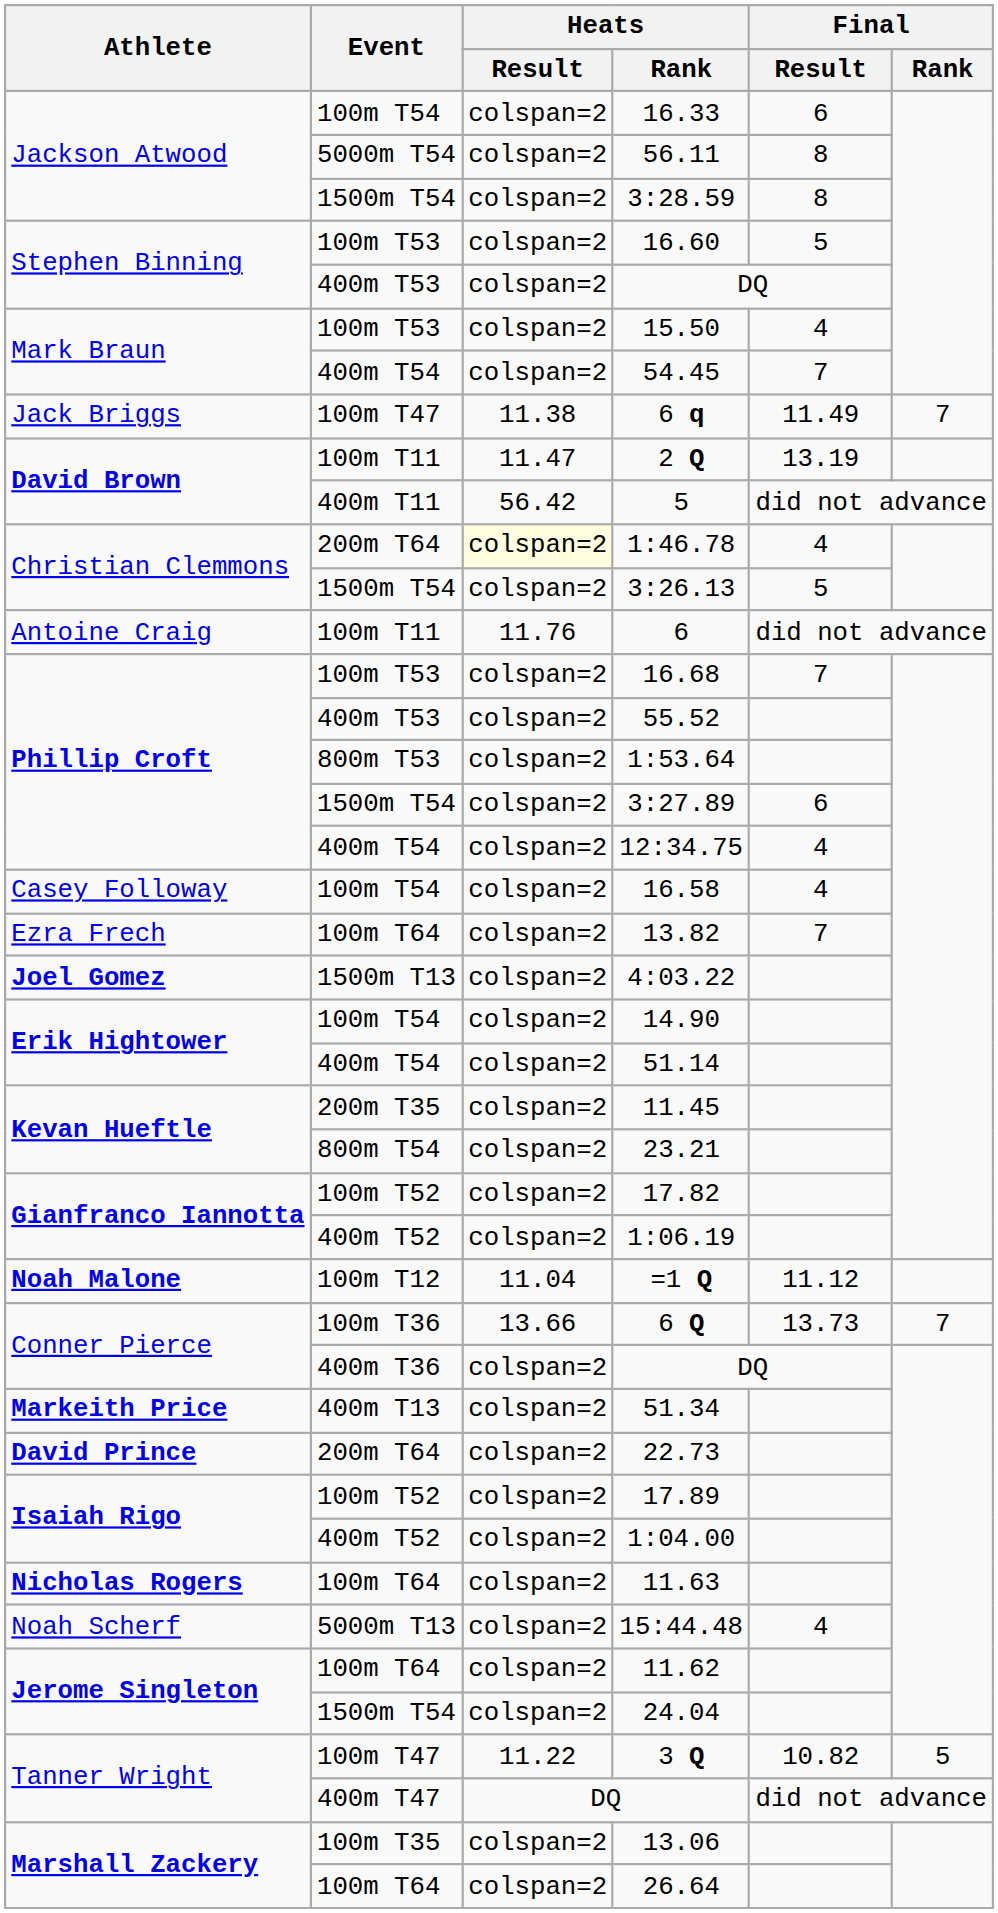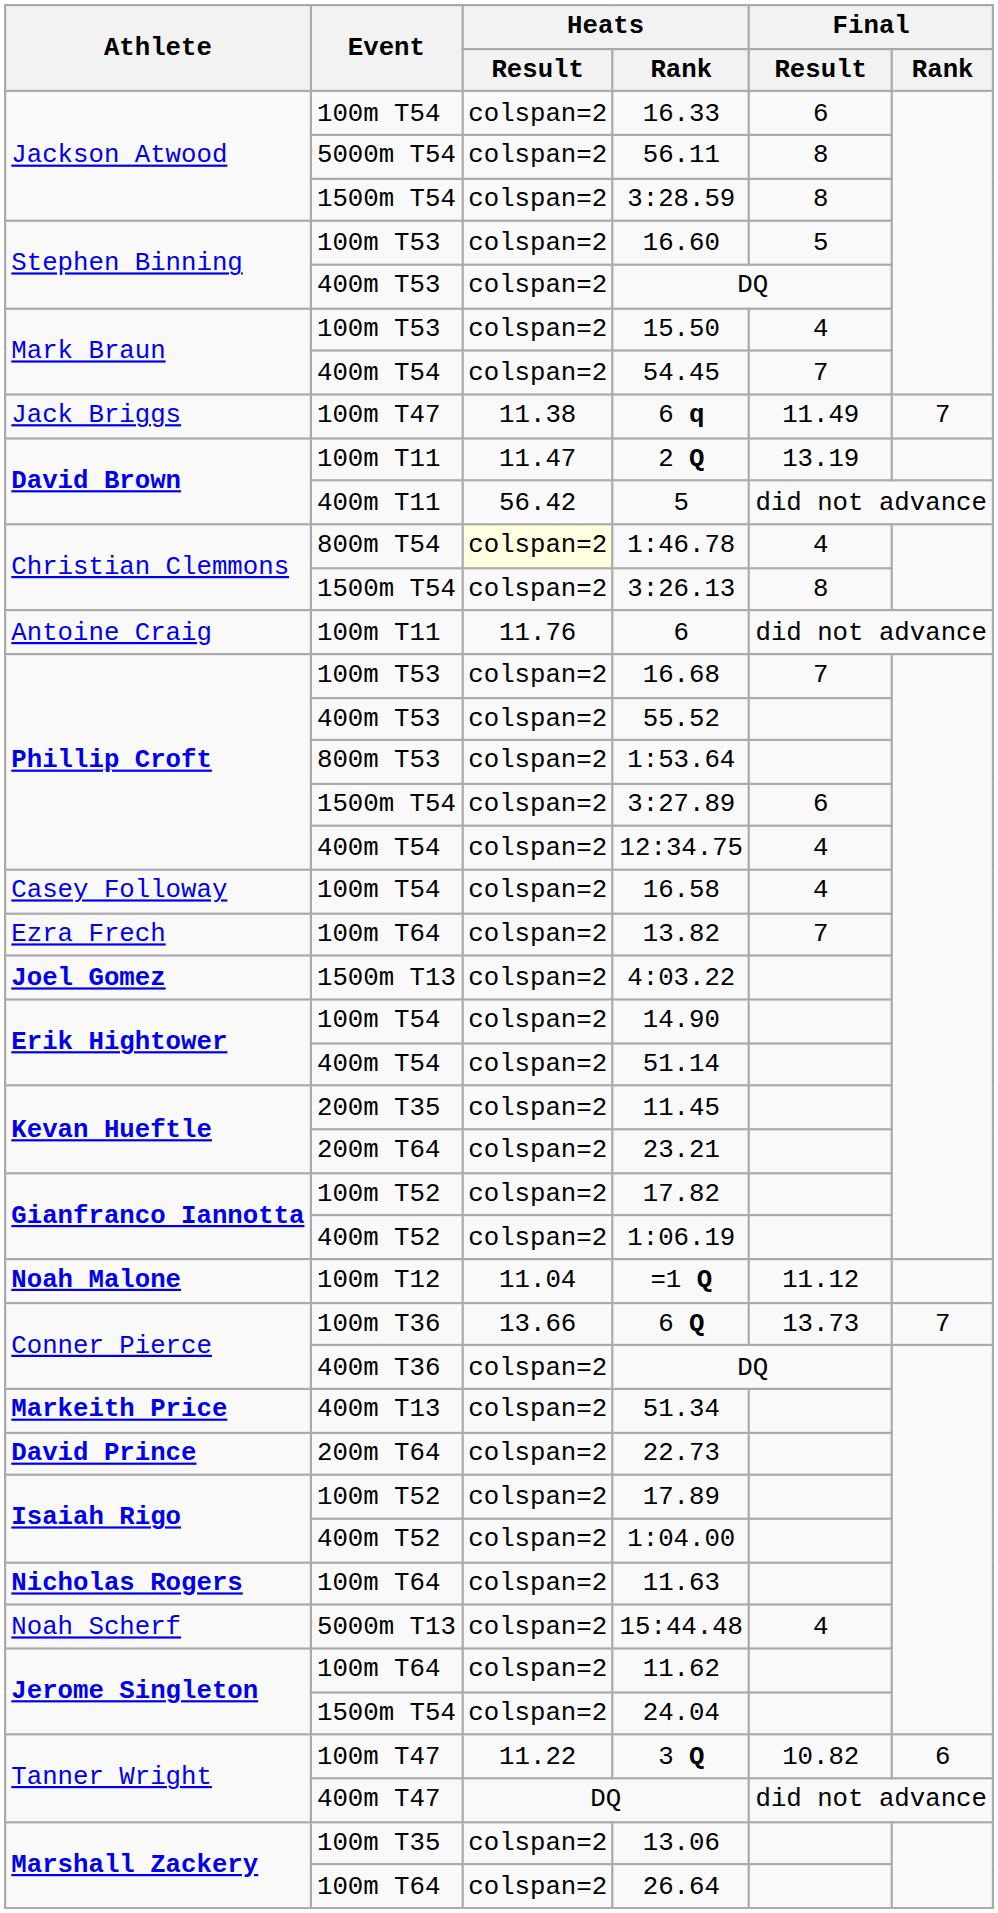(379, 545) 200m T64 -> (379, 545) 800m T54
(821, 589) 5 -> (821, 589) 8
(379, 1151) 800m T54 -> (379, 1151) 200m T64
(943, 1756) 5 -> (943, 1756) 6
